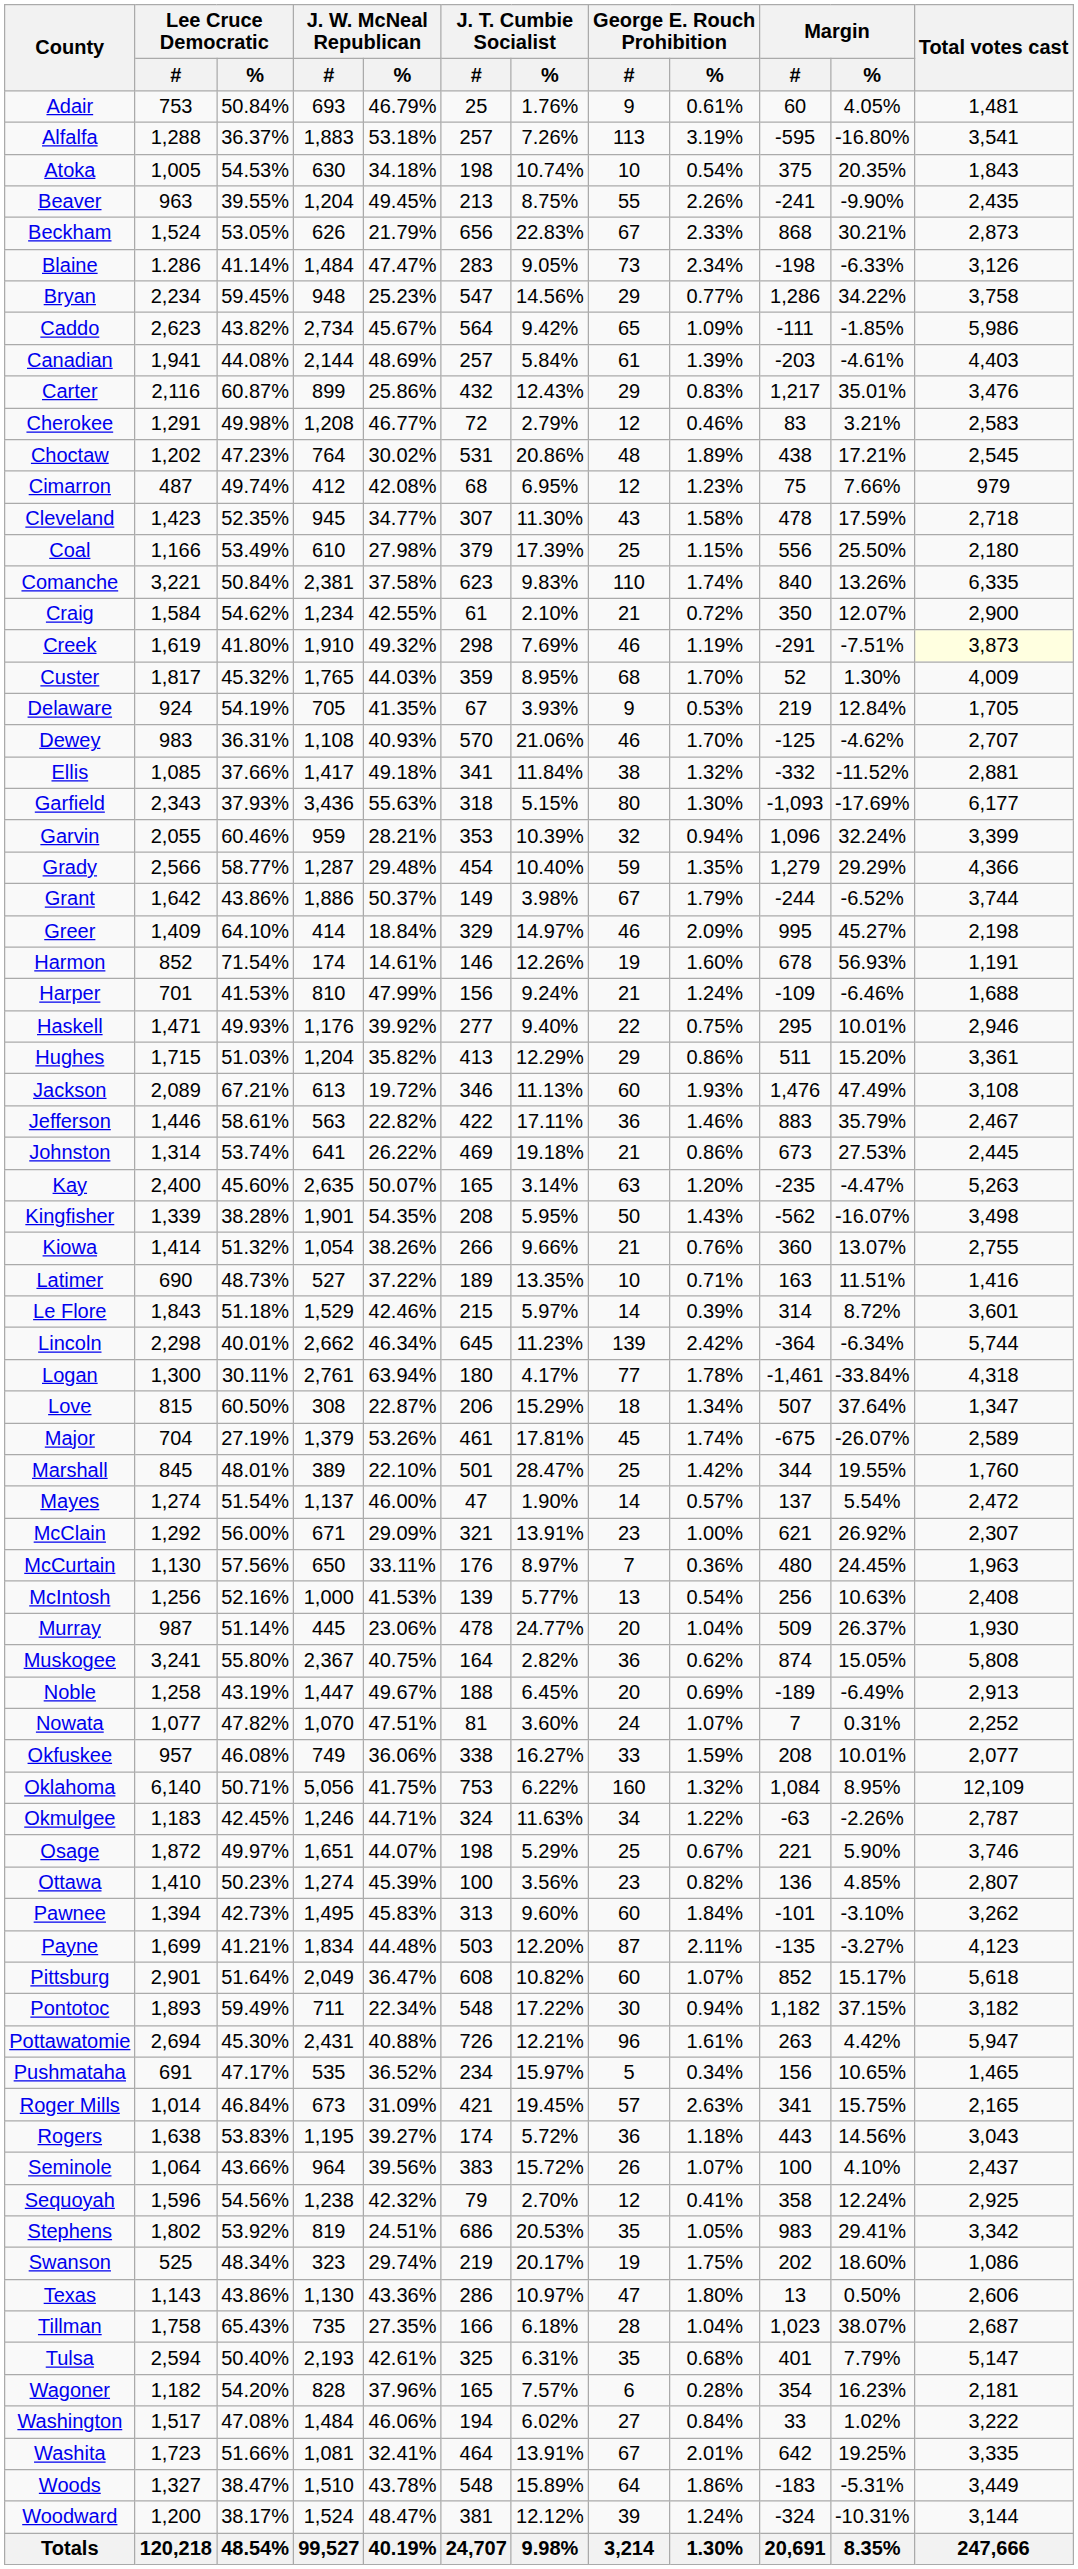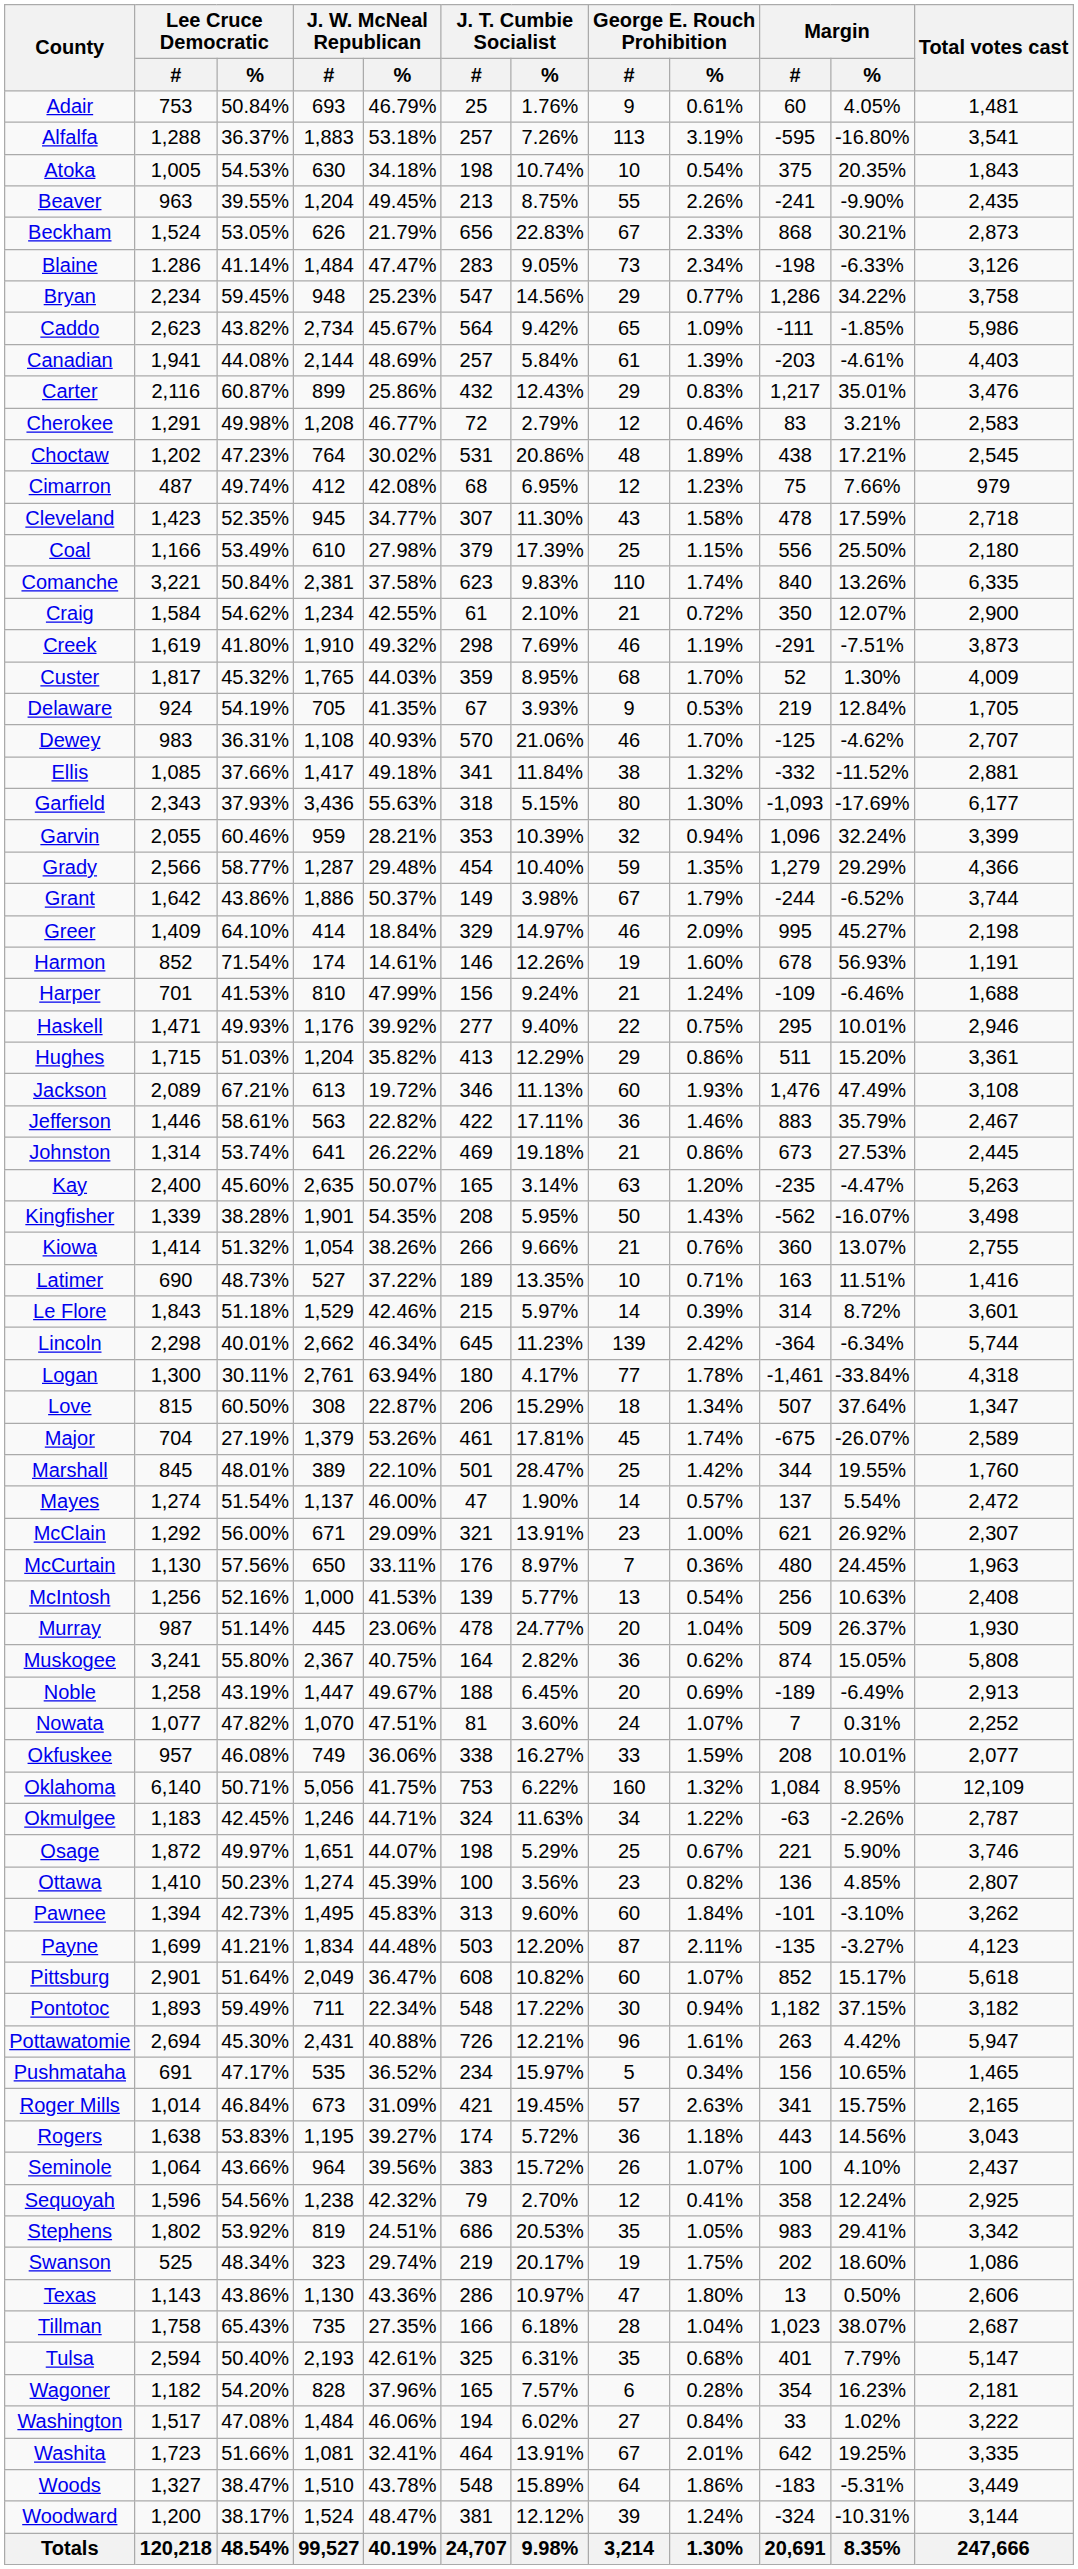(993, 645) lightyellow background -> (993, 645) no background
